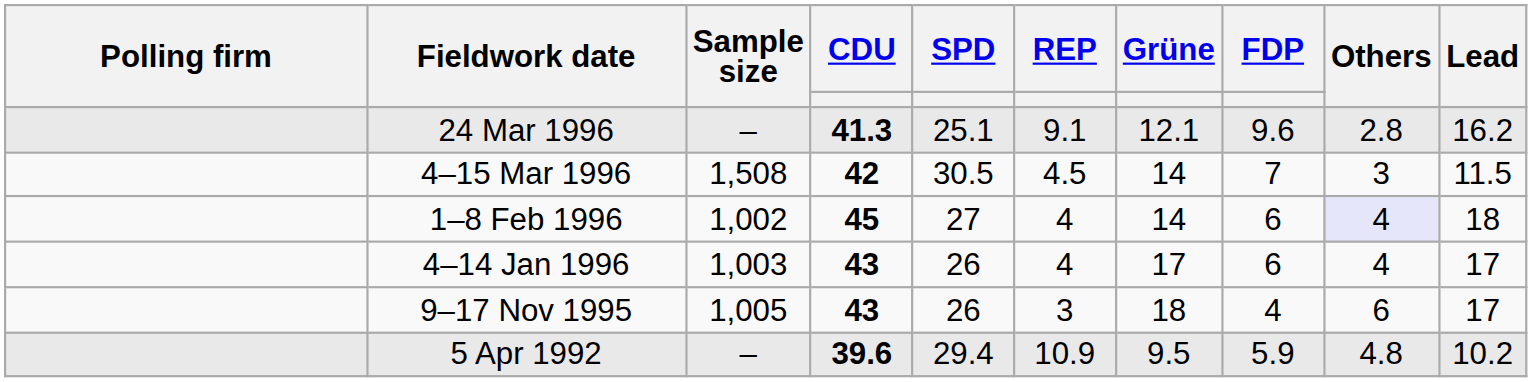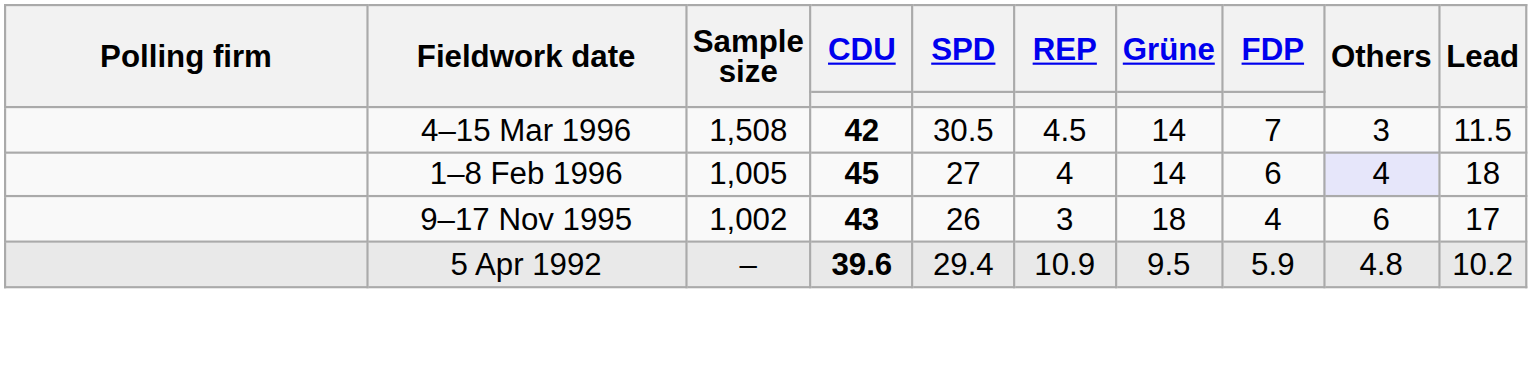- row: (526, 129)
(748, 219) 1,002 -> (748, 174) 1,005
- row: (526, 265)
(748, 310) 1,005 -> (748, 219) 1,002
